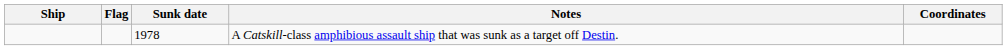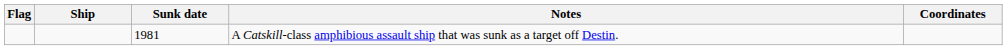columns swapped: (53, 14) <-> (116, 14)
(147, 34) 1978 -> (147, 34) 1981
